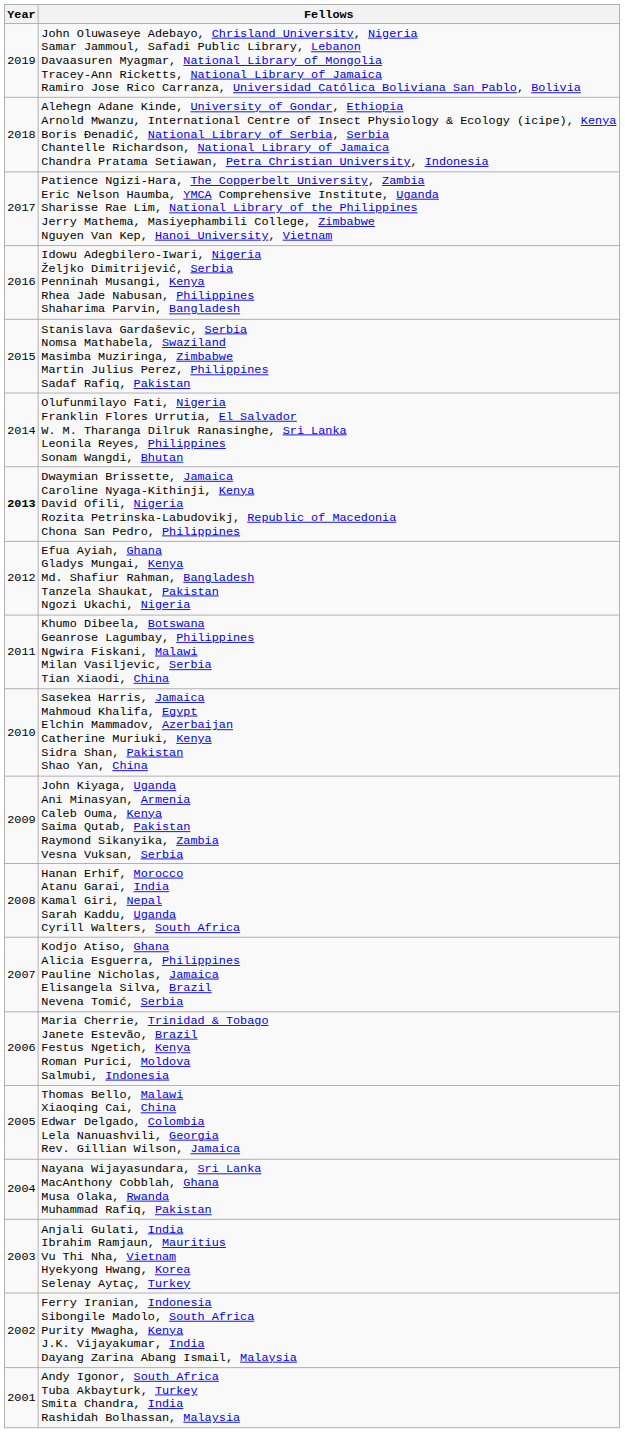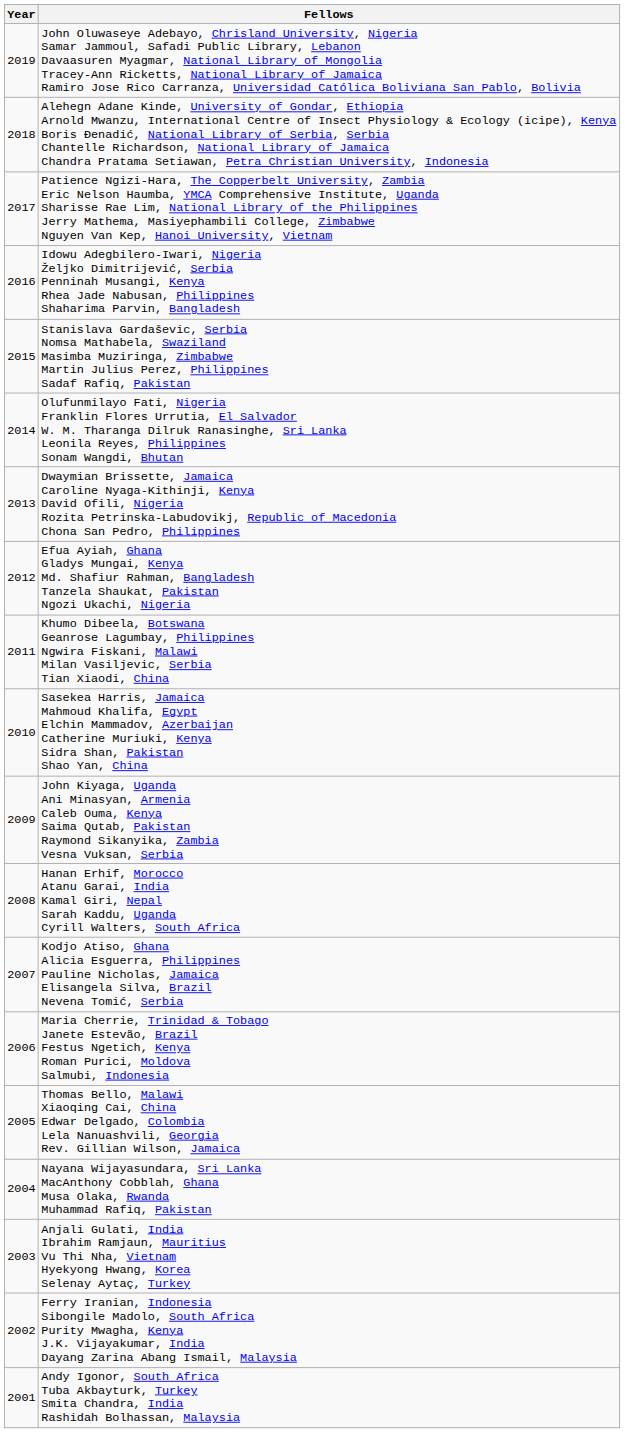(21, 504) bold -> (21, 504) normal
